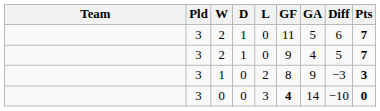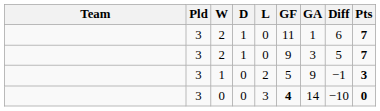(313, 34) 5 -> (313, 34) 1
(313, 55) 4 -> (313, 55) 3
(288, 75) 8 -> (288, 75) 5
(339, 75) −3 -> (339, 75) −1
